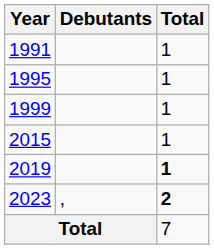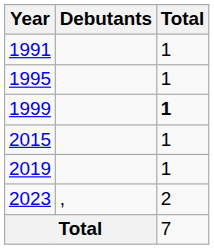(166, 109) normal -> (166, 109) bold
(166, 169) bold -> (166, 169) normal
(166, 199) bold -> (166, 199) normal
